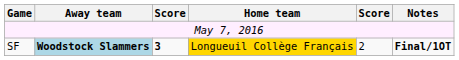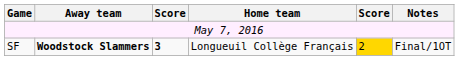(93, 47) lightblue background -> (93, 47) no background
(272, 47) gold background -> (272, 47) no background
(362, 47) no background -> (362, 47) gold background
(423, 47) bold -> (423, 47) normal
